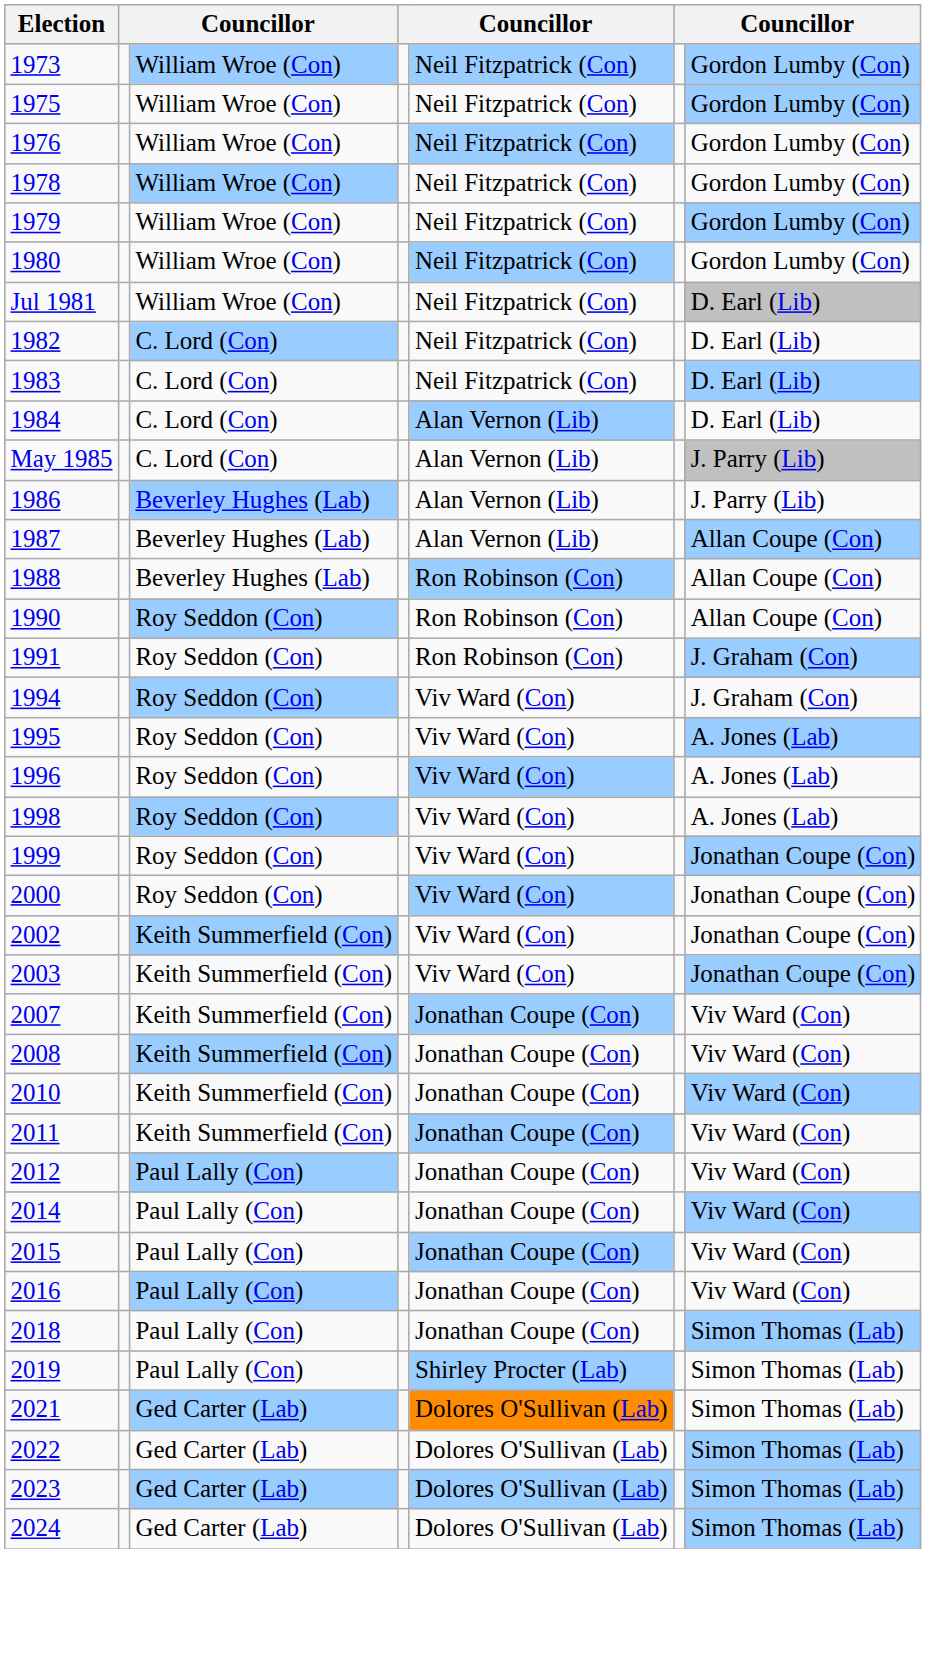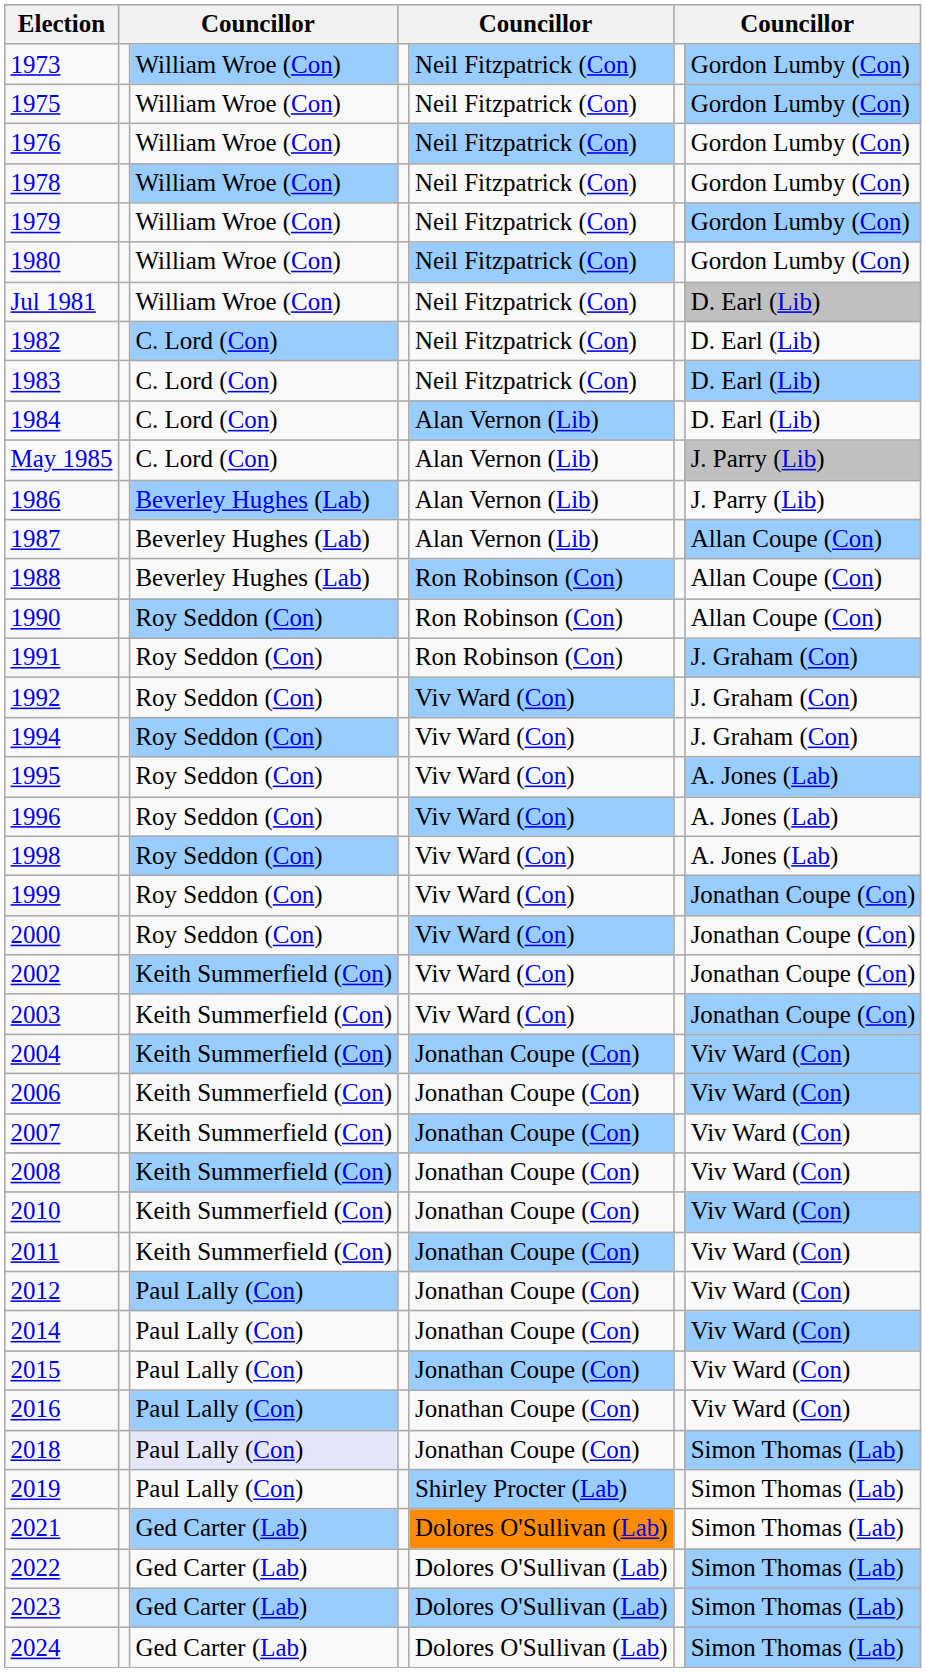+ row: (35, 697)
+ row: (35, 1053)
+ row: (35, 1093)
(219, 1330) no background -> (219, 1449) lavender background
